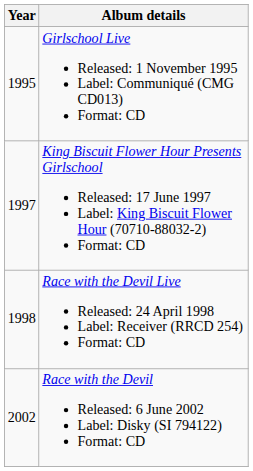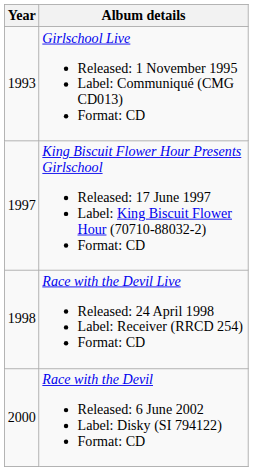(22, 83) 1995 -> (22, 83) 1993
(22, 417) 2002 -> (22, 417) 2000
